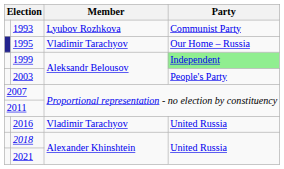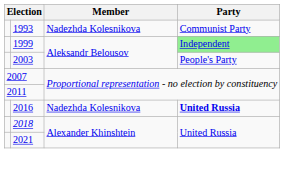(84, 28) Lyubov Rozhkova -> (93, 28) Nadezhda Kolesnikova
- row: (23, 44)
(87, 124) Vladimir Tarachyov -> (93, 108) Nadezhda Kolesnikova
(199, 124) normal -> (210, 108) bold
